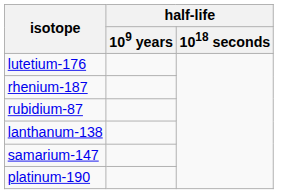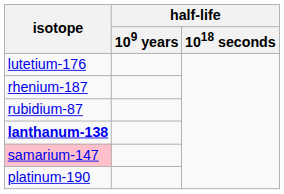(55, 132) normal -> (58, 132) bold
(53, 155) no background -> (53, 155) pink background
